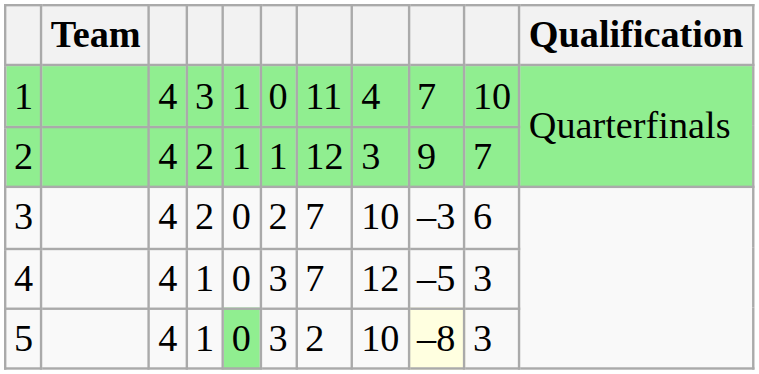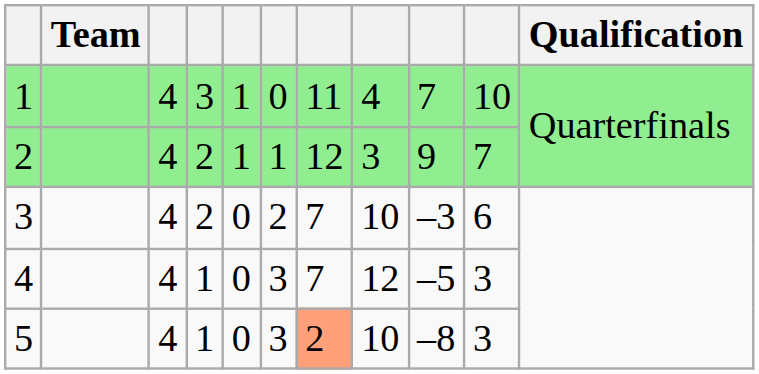(241, 338) lightgreen background -> (241, 338) no background
(315, 338) no background -> (315, 338) lightsalmon background
(436, 338) lightyellow background -> (436, 338) no background
